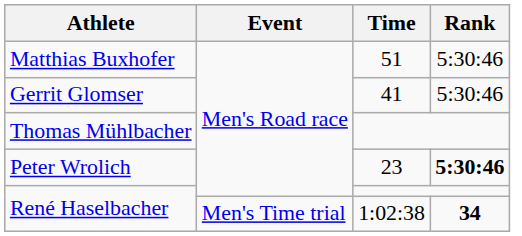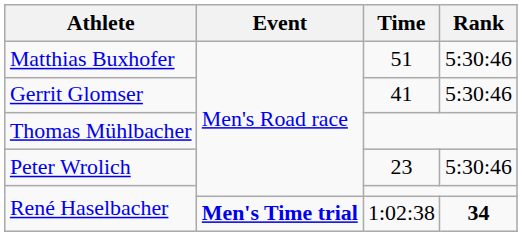(470, 167) bold -> (479, 167) normal
(274, 213) normal -> (280, 213) bold
